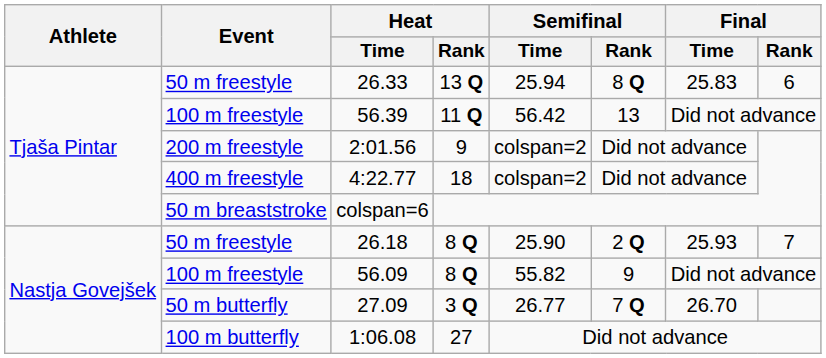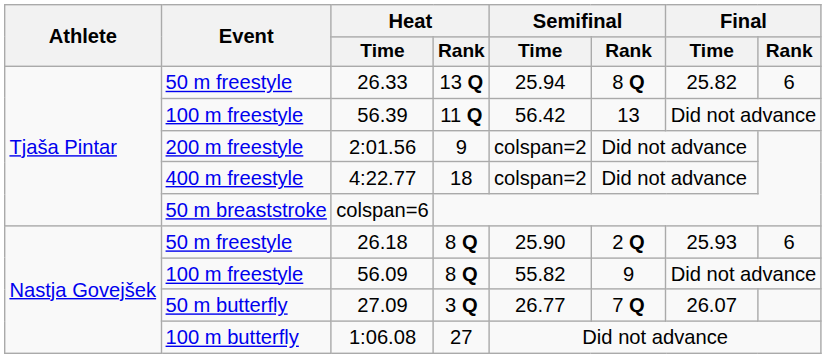(712, 83) 25.83 -> (712, 83) 25.82
(789, 242) 7 -> (789, 242) 6
(712, 306) 26.70 -> (712, 306) 26.07
